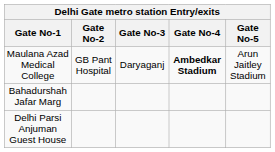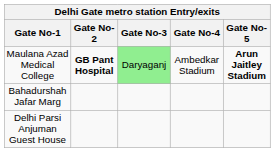(93, 65) normal -> (94, 65) bold
(142, 65) no background -> (144, 65) lightgreen background
(197, 65) bold -> (197, 65) normal
(248, 65) normal -> (247, 65) bold
